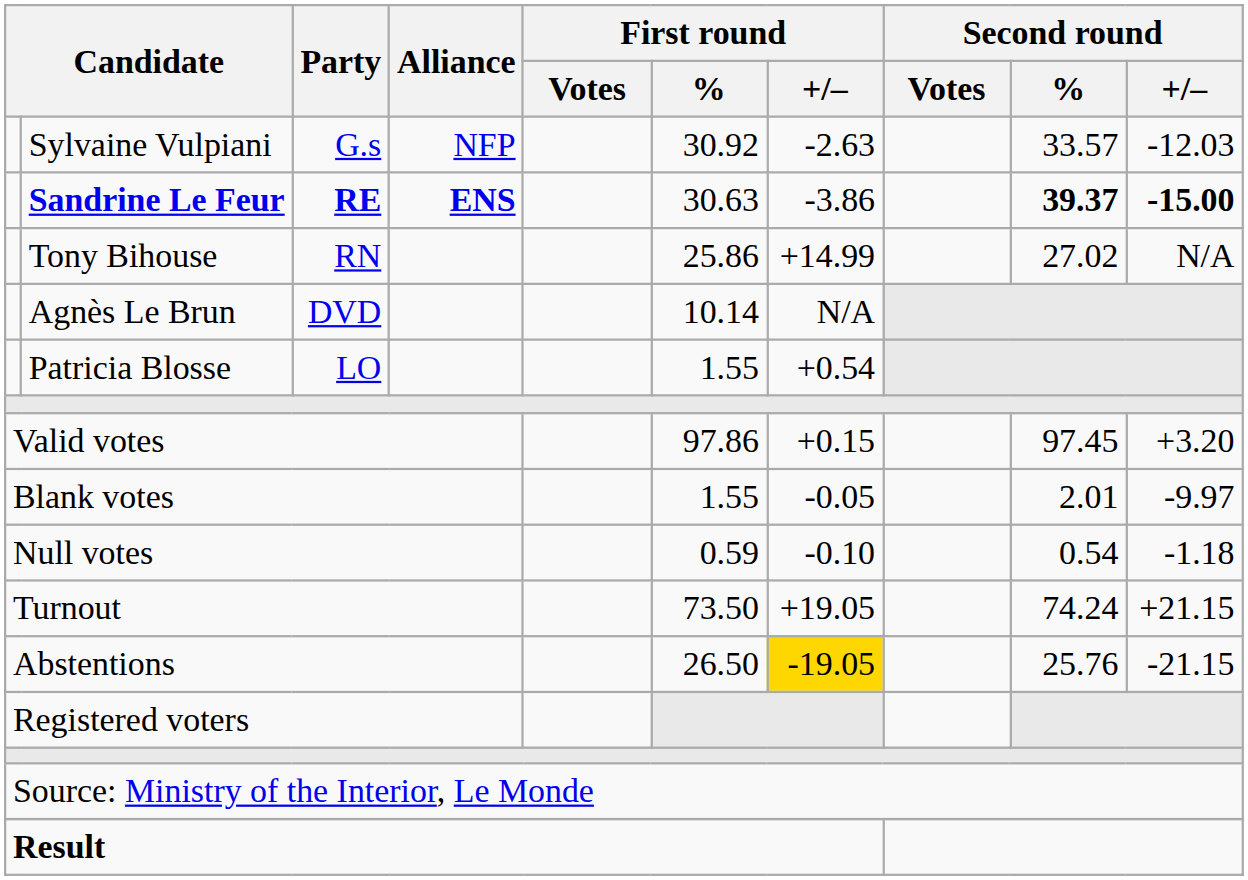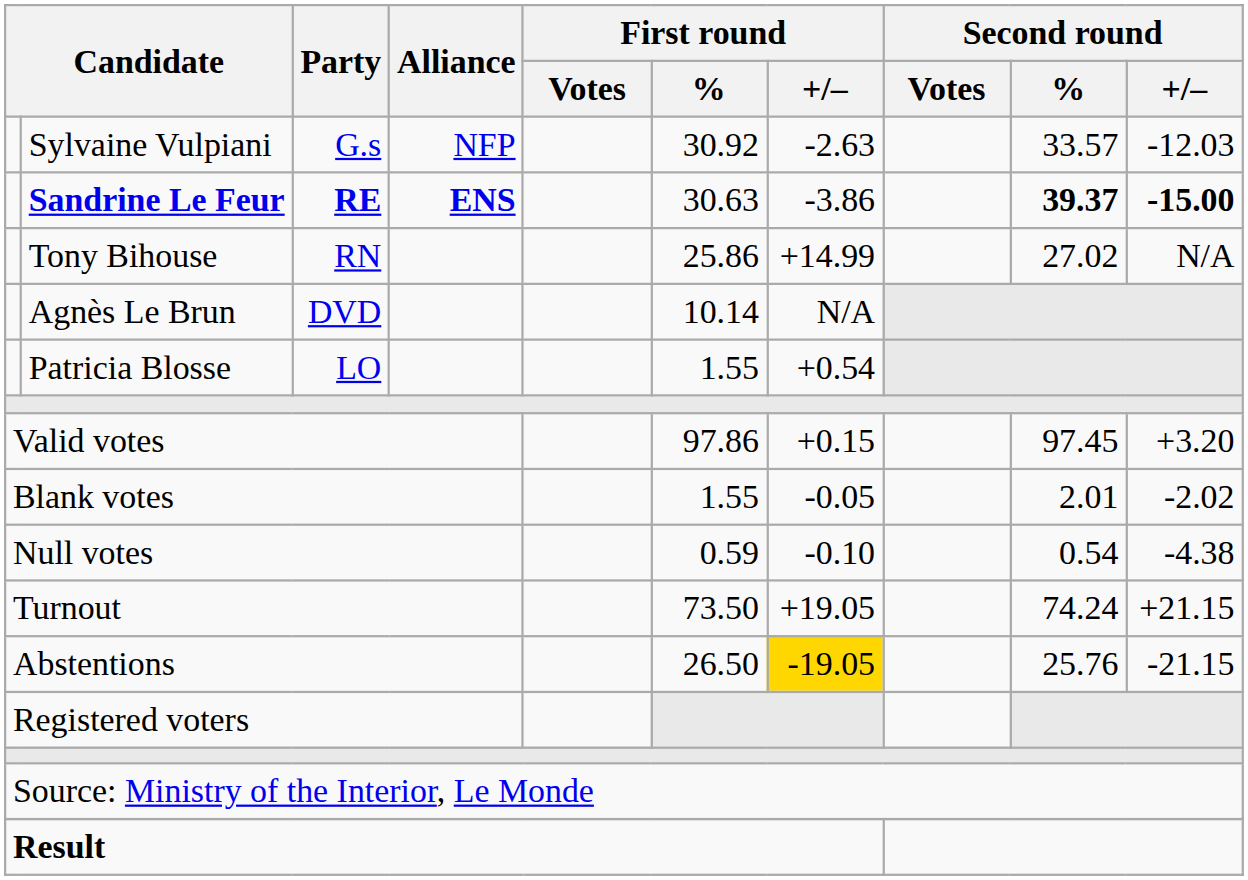(1199, 495) -9.97 -> (1199, 495) -2.02
(1199, 551) -1.18 -> (1199, 551) -4.38
